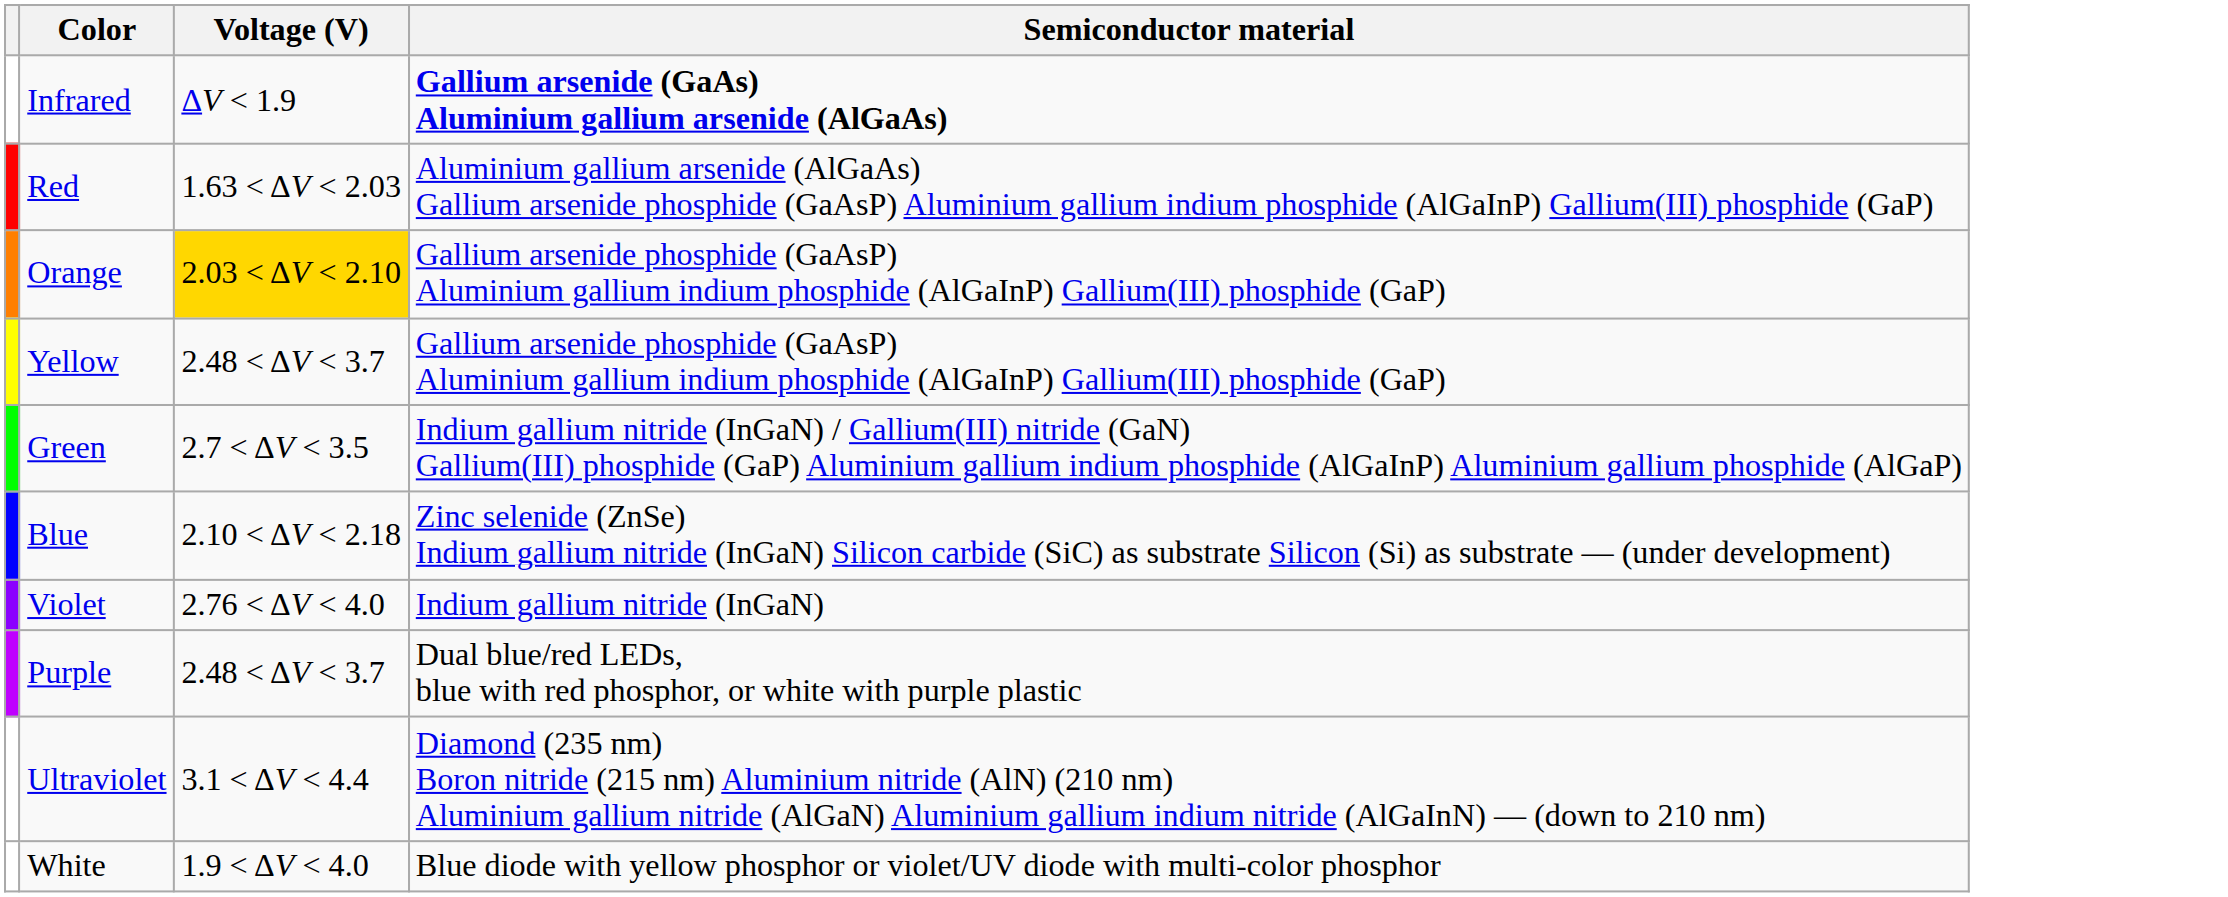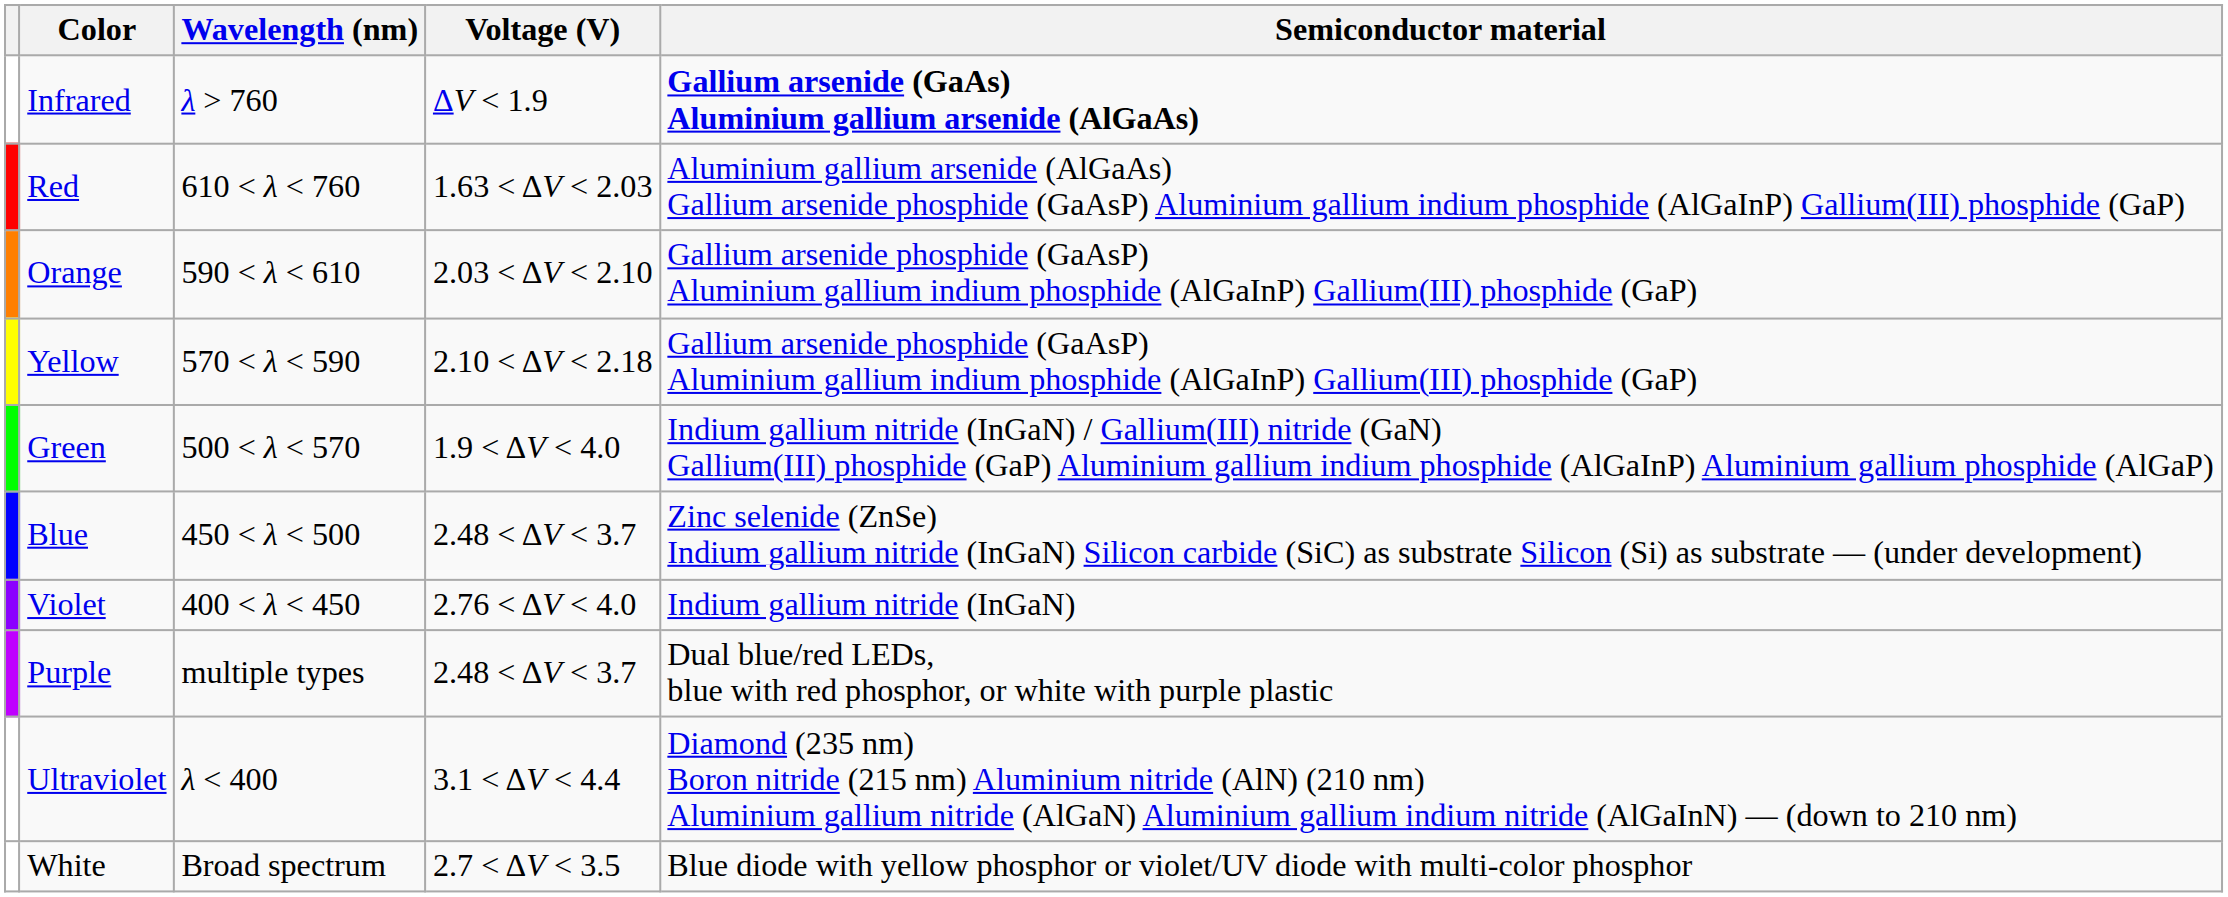+ column: (300, 30)
(291, 273) gold background -> (543, 273) no background
(283, 360) 2.48 < ΔV < 3.7 -> (543, 360) 2.10 < ΔV < 2.18
(275, 447) 2.7 < ΔV < 3.5 -> (527, 447) 1.9 < ΔV < 4.0
(291, 535) 2.10 < ΔV < 2.18 -> (535, 535) 2.48 < ΔV < 3.7
(275, 865) 1.9 < ΔV < 4.0 -> (527, 865) 2.7 < ΔV < 3.5
